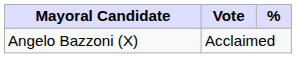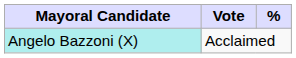(73, 40) no background -> (73, 40) paleturquoise background
